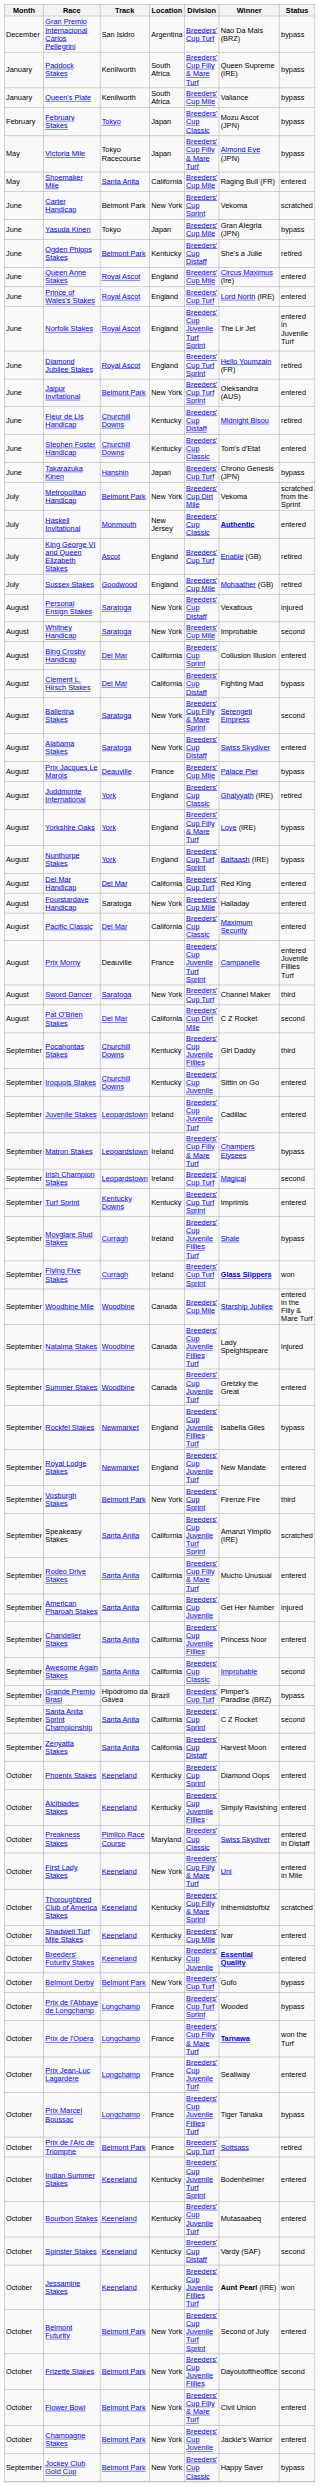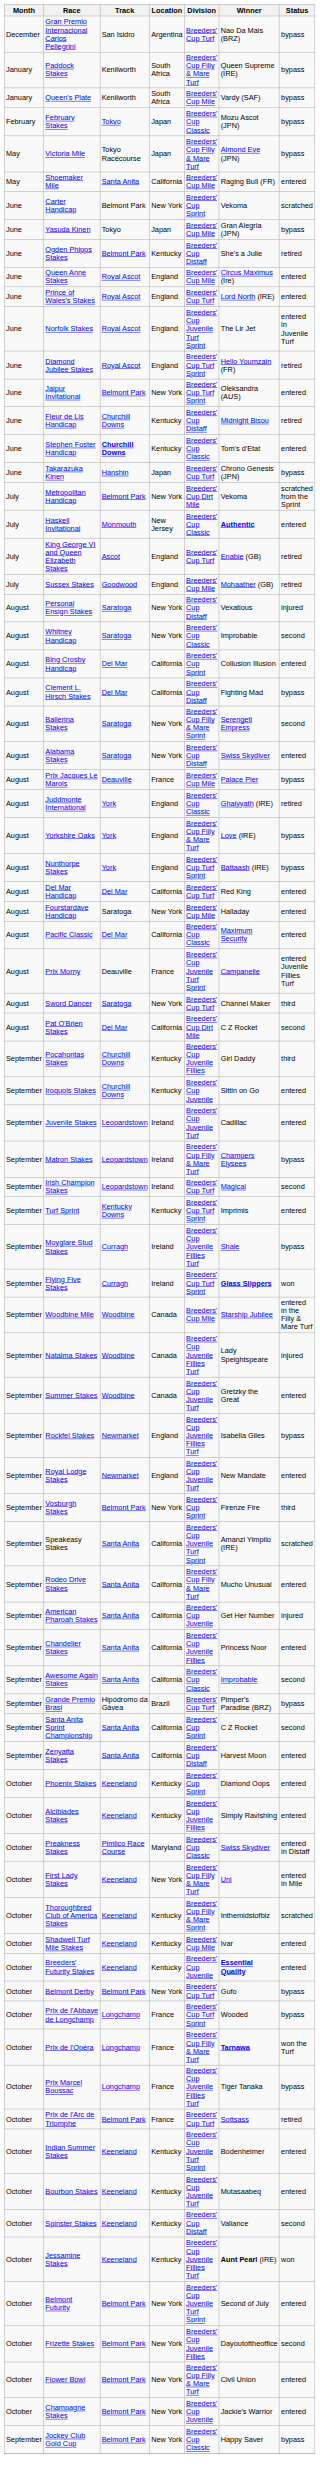(234, 98) Valiance -> (241, 98) Vardy (SAF)
(116, 449) normal -> (118, 449) bold
(202, 632) Breeders' Cup Mile -> (202, 636) Breeders' Cup Classic
- row: (68, 2075)
(241, 2252) Vardy (SAF) -> (234, 2224) Valiance
